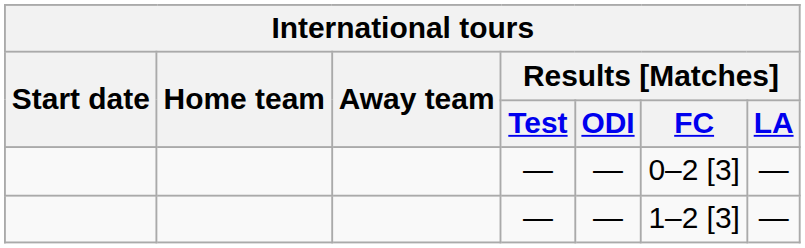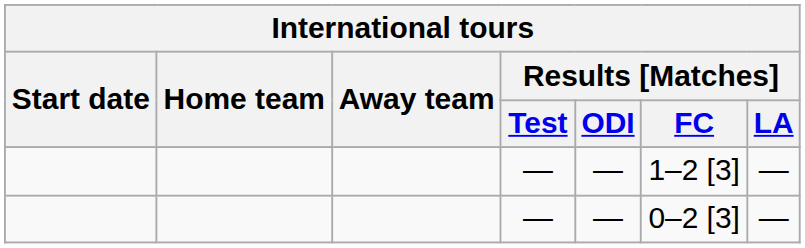(694, 170) 0–2 [3] -> (694, 170) 1–2 [3]
(694, 218) 1–2 [3] -> (694, 218) 0–2 [3]
